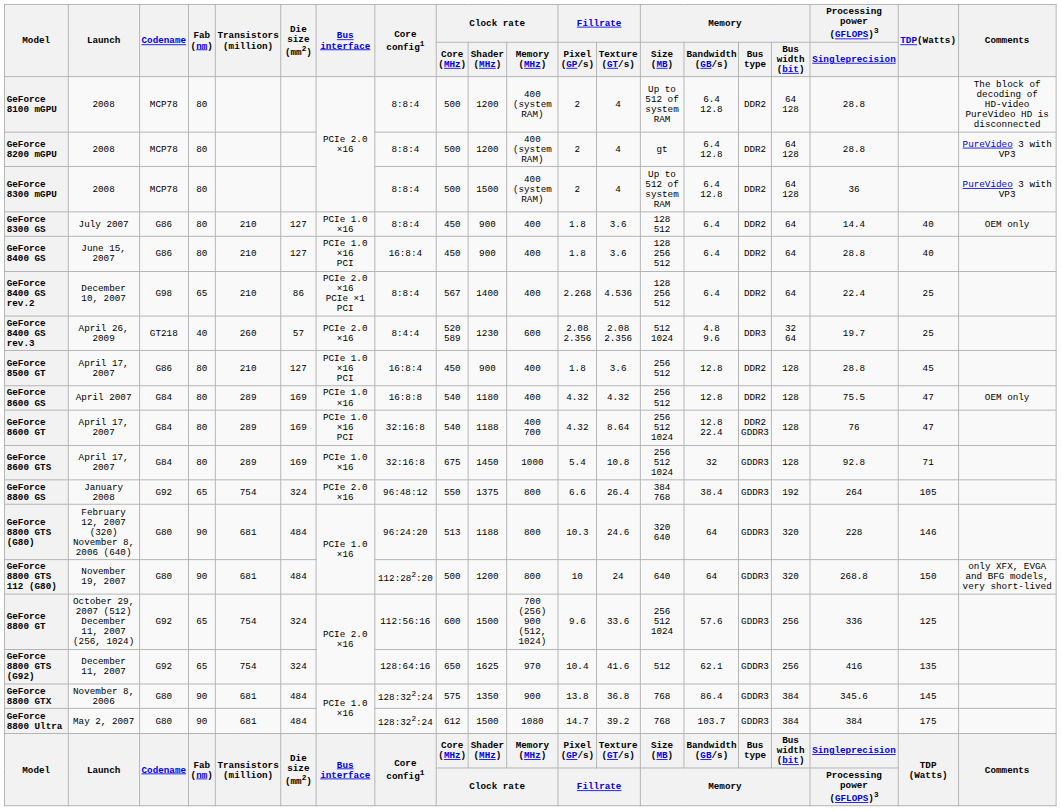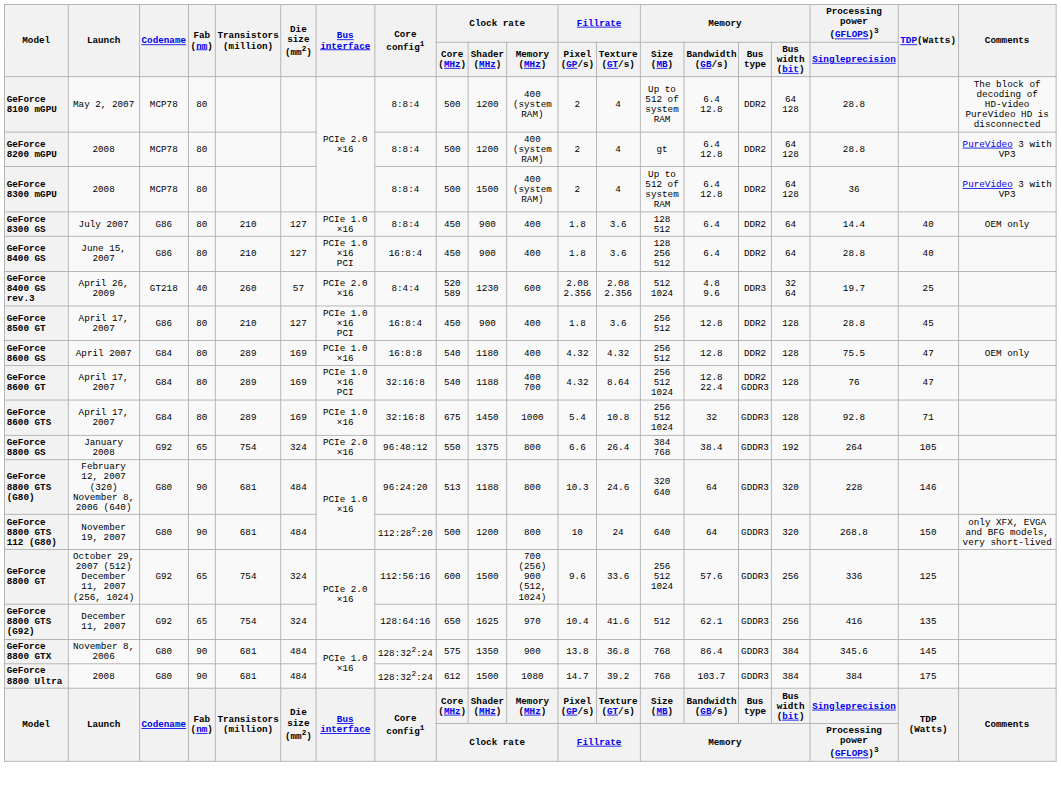(104, 105) 2008 -> (104, 105) May 2, 2007
- row: (26, 294)
(104, 721) May 2, 2007 -> (104, 676) 2008
